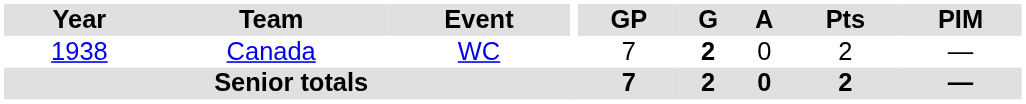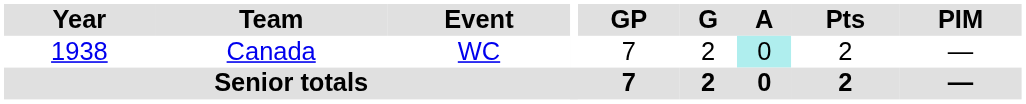(708, 51) bold -> (708, 51) normal
(764, 51) no background -> (764, 51) paleturquoise background
